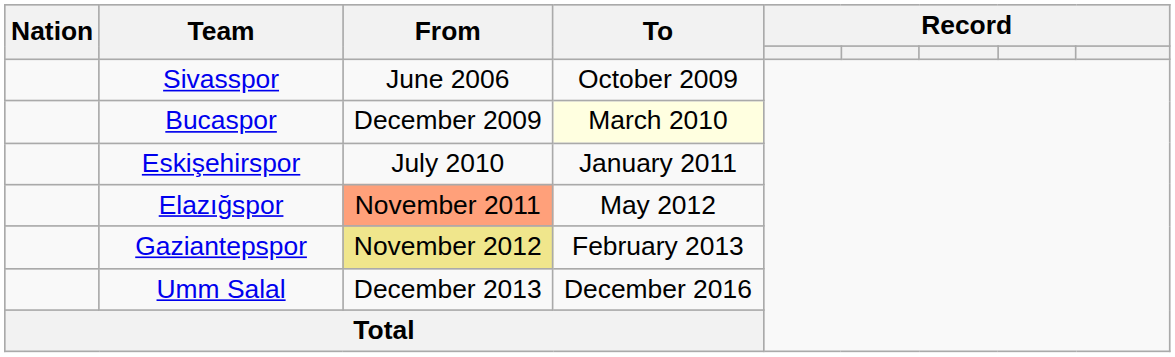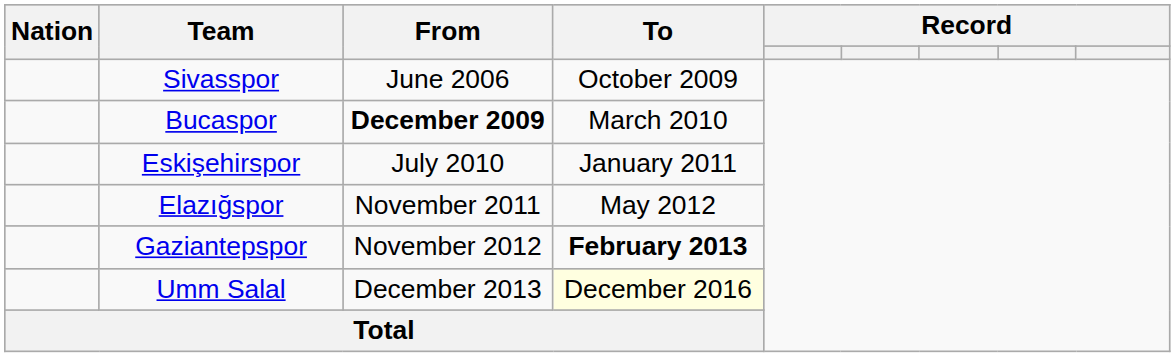(448, 121) normal -> (448, 121) bold
(658, 121) lightyellow background -> (658, 121) no background
(448, 205) lightsalmon background -> (448, 205) no background
(448, 246) khaki background -> (448, 246) no background
(658, 246) normal -> (658, 246) bold
(658, 288) no background -> (658, 288) lightyellow background
